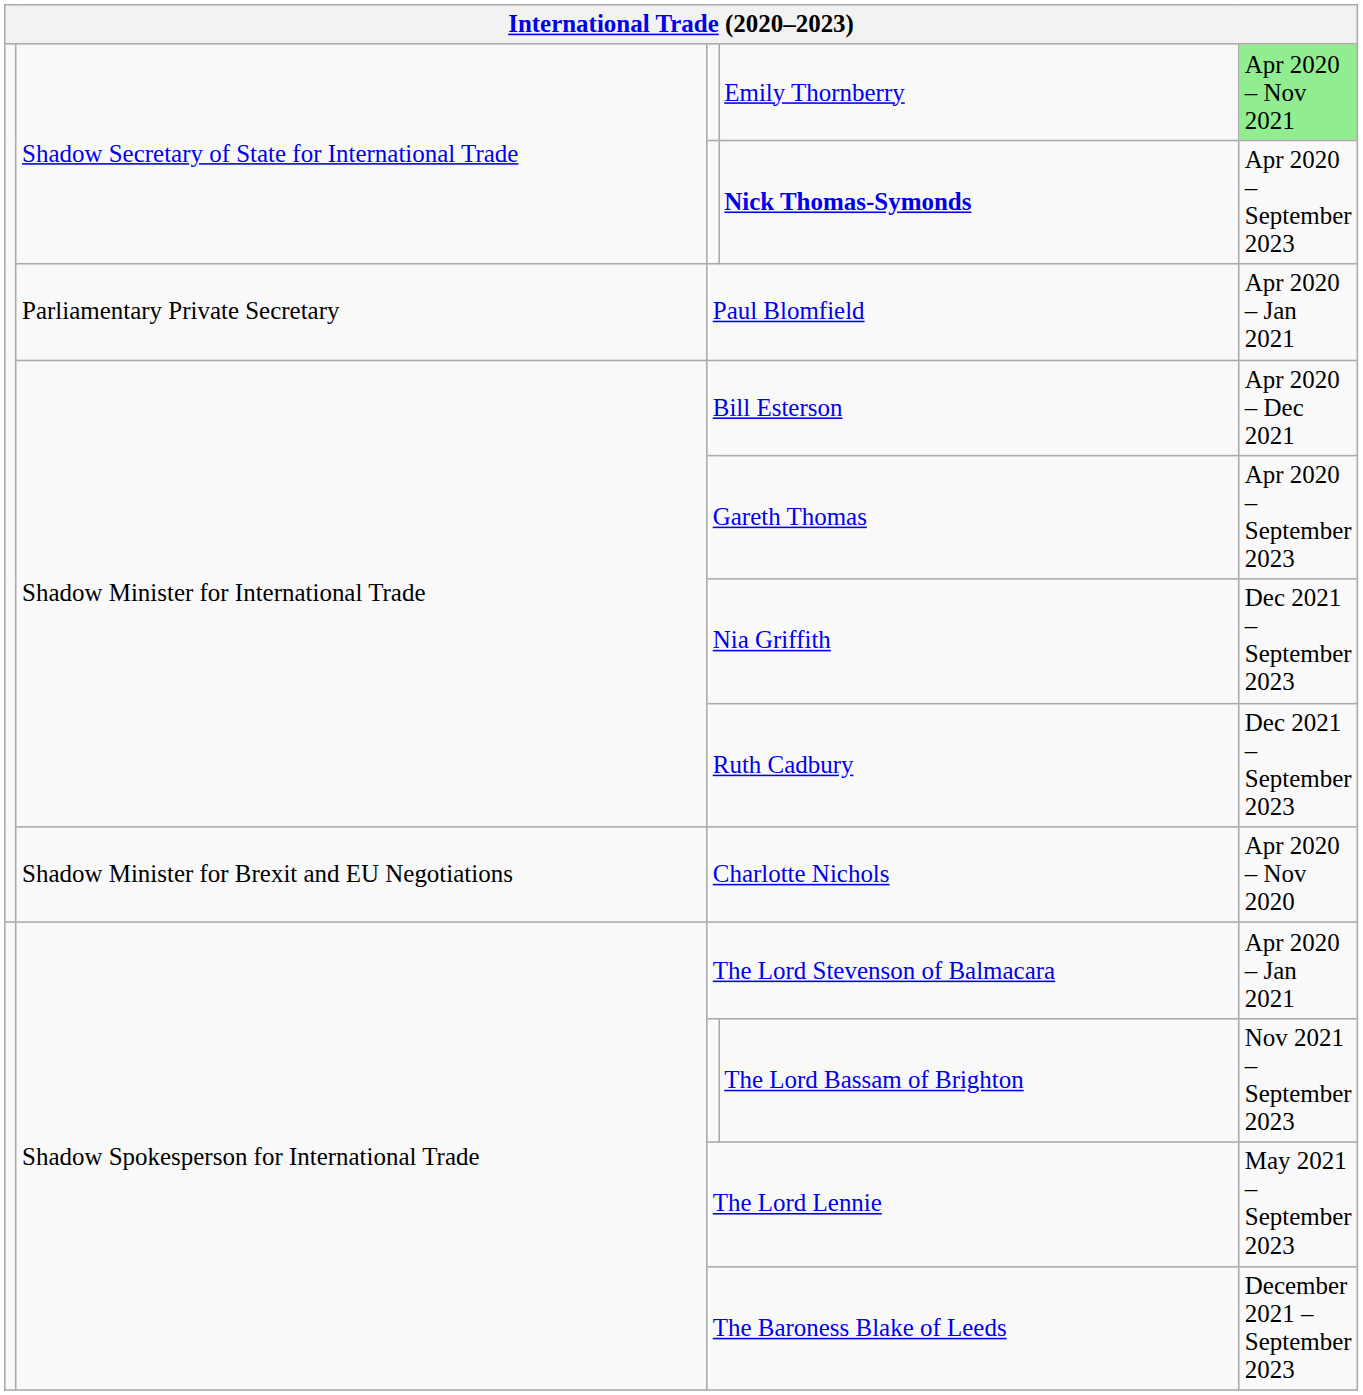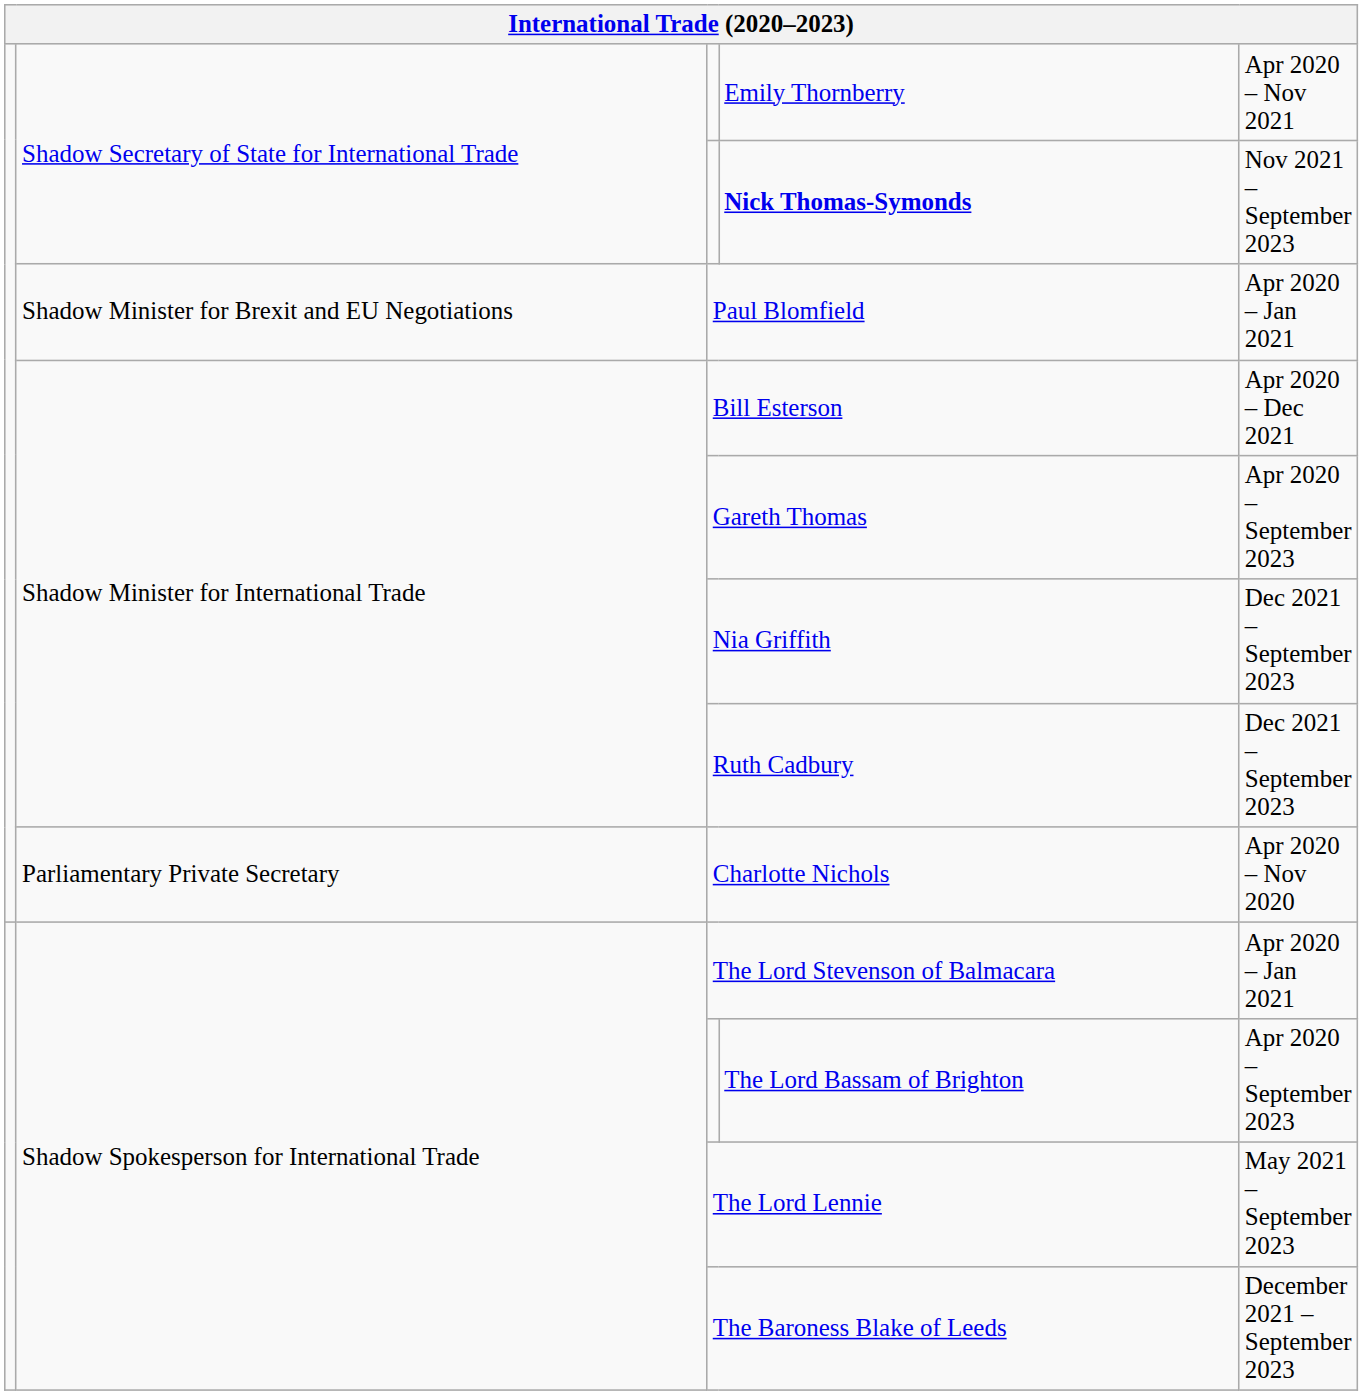(1292, 91) lightgreen background -> (1292, 91) no background
(1298, 201) Apr 2020 – September 2023 -> (1298, 201) Nov 2021 – September 2023
(181, 311) Parliamentary Private Secretary -> (267, 311) Shadow Minister for Brexit and EU Negotiations
(267, 874) Shadow Minister for Brexit and EU Negotiations -> (181, 874) Parliamentary Private Secretary
(1298, 1080) Nov 2021 – September 2023 -> (1298, 1080) Apr 2020 – September 2023
